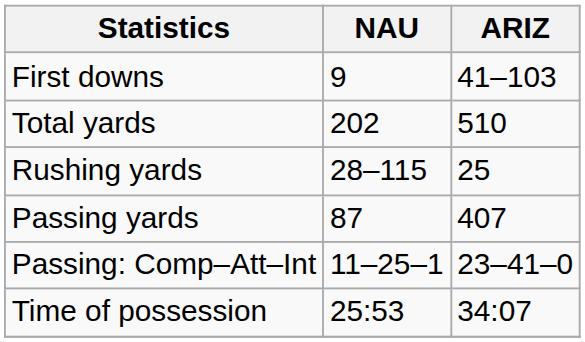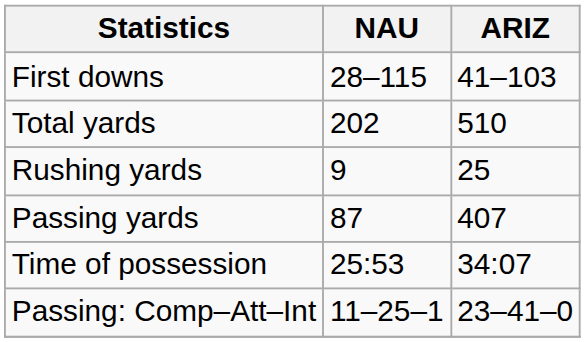(338, 76) 9 -> (378, 76) 28–115
(378, 170) 28–115 -> (338, 170) 9
rows swapped: (164, 264) <-> (139, 312)
